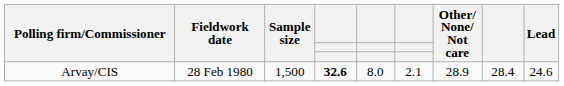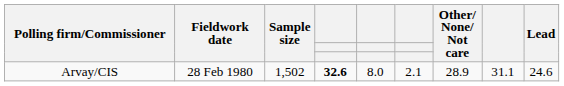(290, 71) 1,500 -> (290, 71) 1,502
(503, 71) 28.4 -> (503, 71) 31.1
